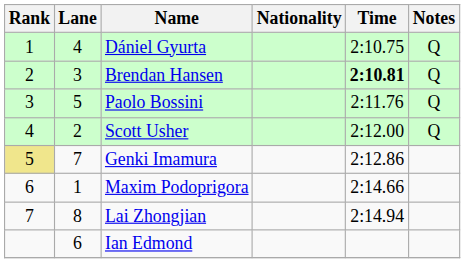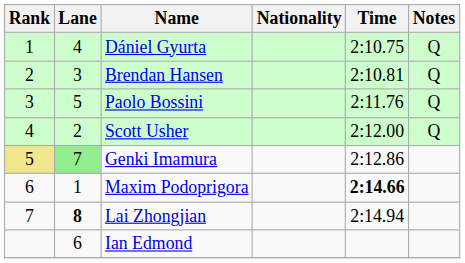(377, 74) bold -> (377, 74) normal
(78, 159) no background -> (78, 159) lightgreen background
(377, 187) normal -> (377, 187) bold
(78, 215) normal -> (78, 215) bold
